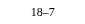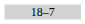(43, 12) no background -> (43, 12) lightgrey background
